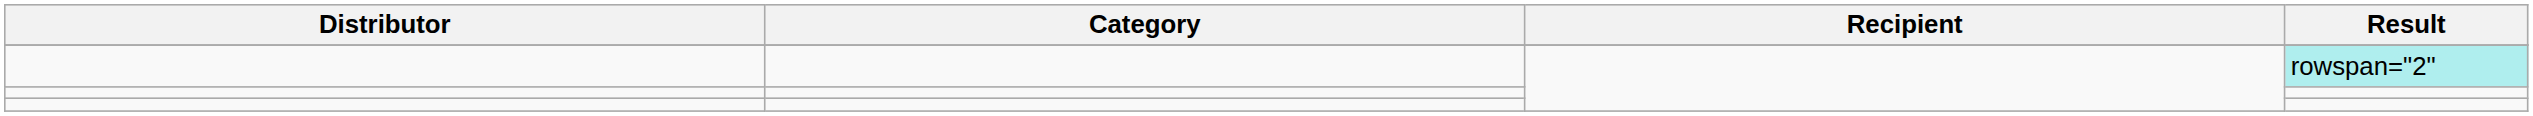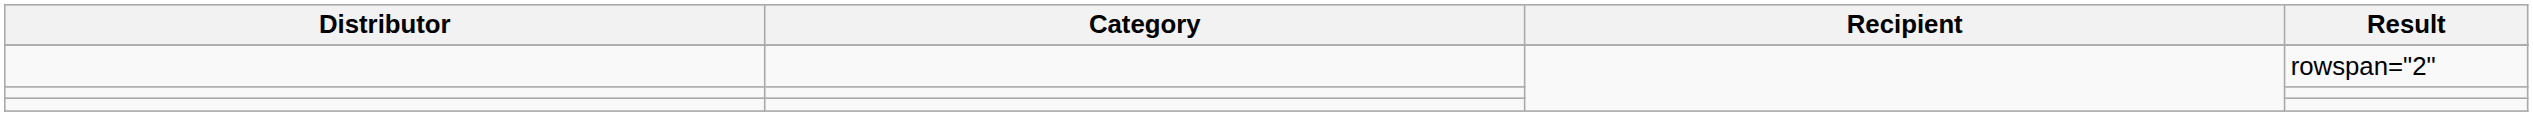(2363, 65) paleturquoise background -> (2363, 65) no background
